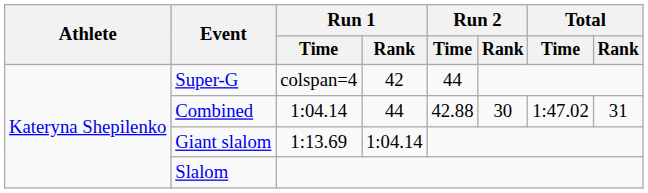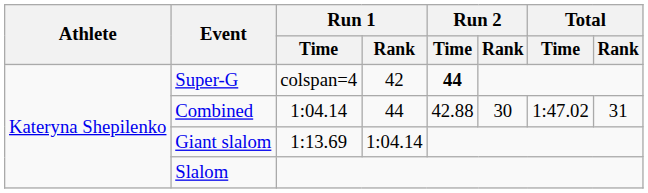(452, 80) normal -> (452, 80) bold
